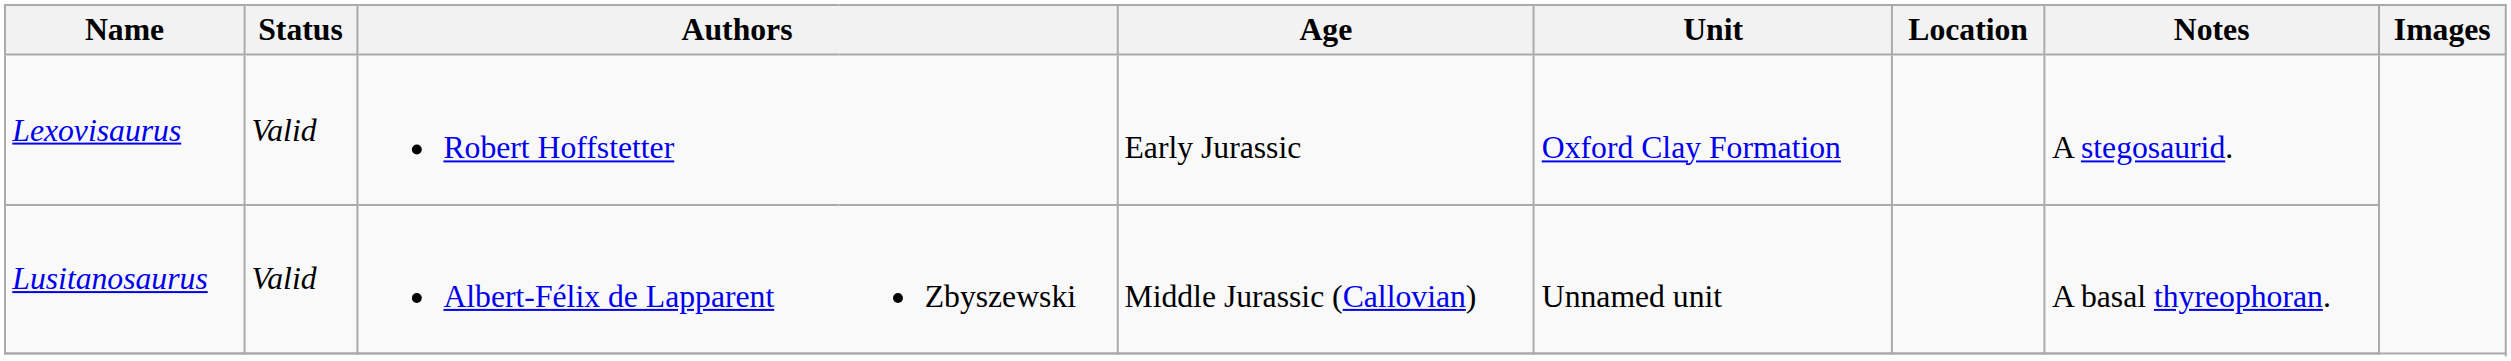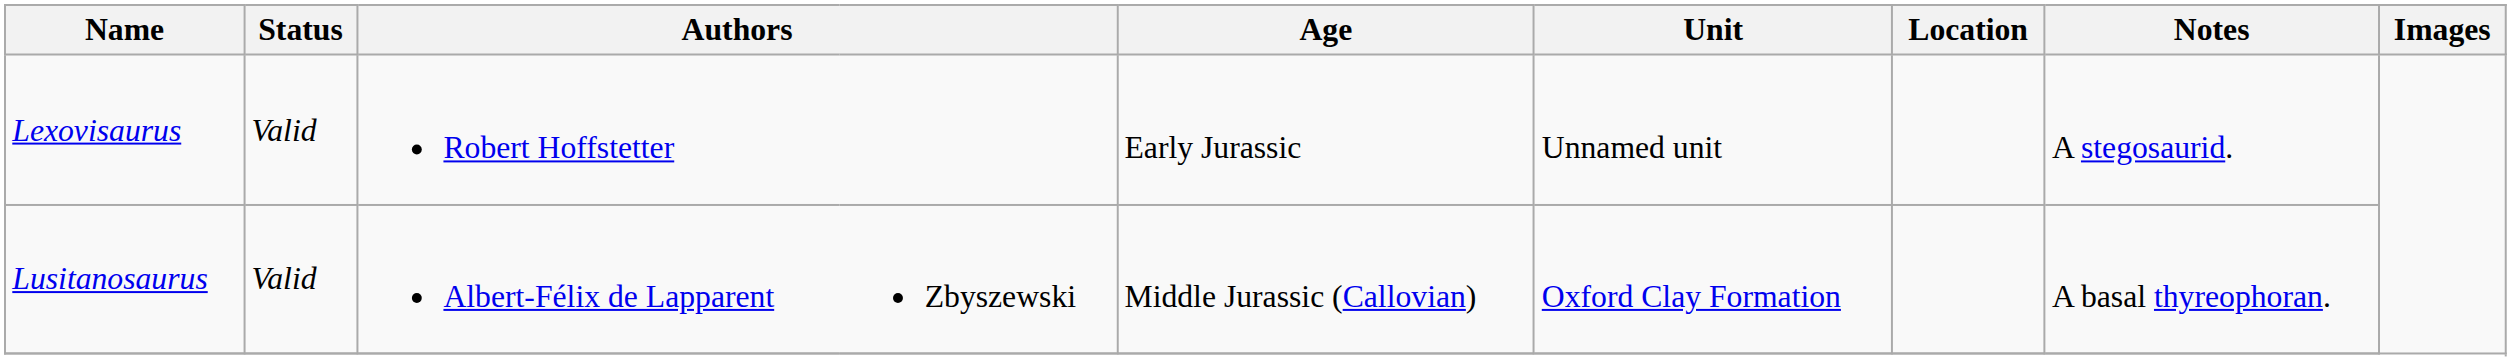(1691, 147) Oxford Clay Formation -> (1632, 147) Unnamed unit
(1632, 296) Unnamed unit -> (1691, 296) Oxford Clay Formation
